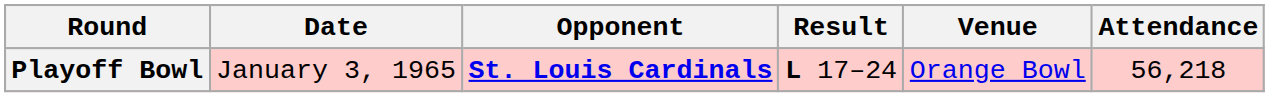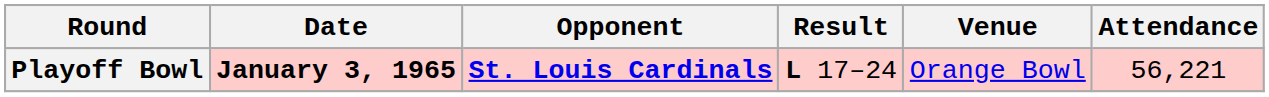(336, 70) normal -> (336, 70) bold
(1178, 70) 56,218 -> (1178, 70) 56,221
